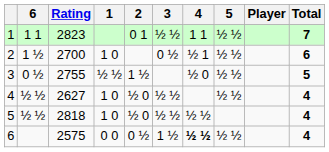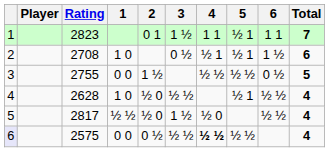columns swapped: (267, 14) <-> (33, 14)
(167, 34) ½ ½ -> (181, 34) 1 ½
(229, 34) ½ ½ -> (243, 34) ½ 1
(71, 55) 2700 -> (85, 55) 2708
(229, 55) ½ ½ -> (243, 55) ½ 1
(109, 75) ½ ½ -> (123, 75) 0 0
(198, 75) ½ 0 -> (212, 75) ½ ½
(71, 95) 2627 -> (85, 95) 2628
(229, 95) ½ ½ -> (243, 95) ½ 1
(71, 116) 2818 -> (85, 116) 2817
(109, 116) 1 0 -> (123, 116) ½ ½
(167, 116) ½ ½ -> (181, 116) 1 ½
(198, 116) ½ ½ -> (212, 116) ½ 0
(11, 136) no background -> (11, 136) lavender background
(167, 136) 1 ½ -> (181, 136) ½ ½
